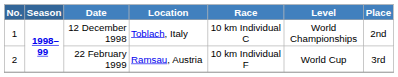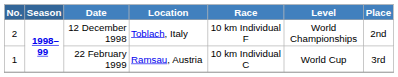(14, 33) 1 -> (14, 33) 2
(246, 33) 10 km Individual C -> (246, 33) 10 km Individual F
(14, 59) 2 -> (14, 59) 1
(246, 59) 10 km Individual F -> (246, 59) 10 km Individual C
